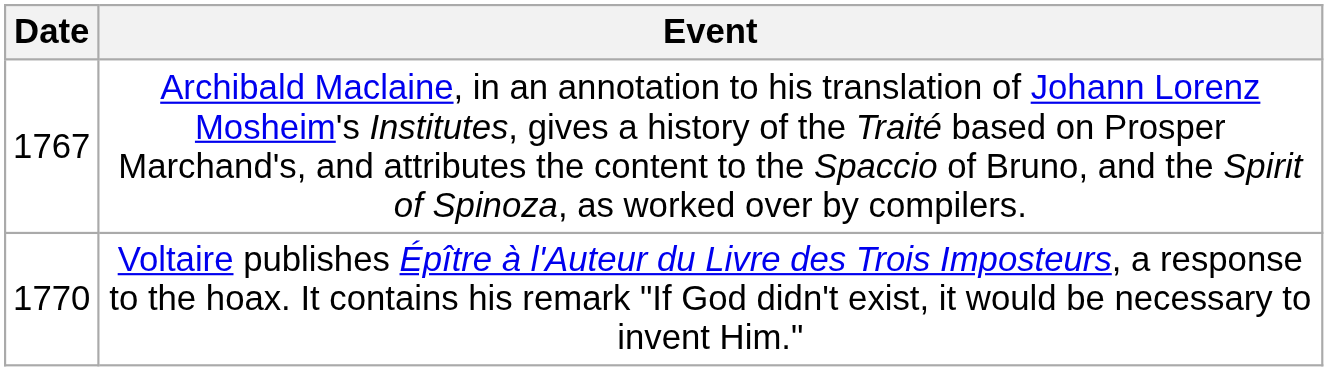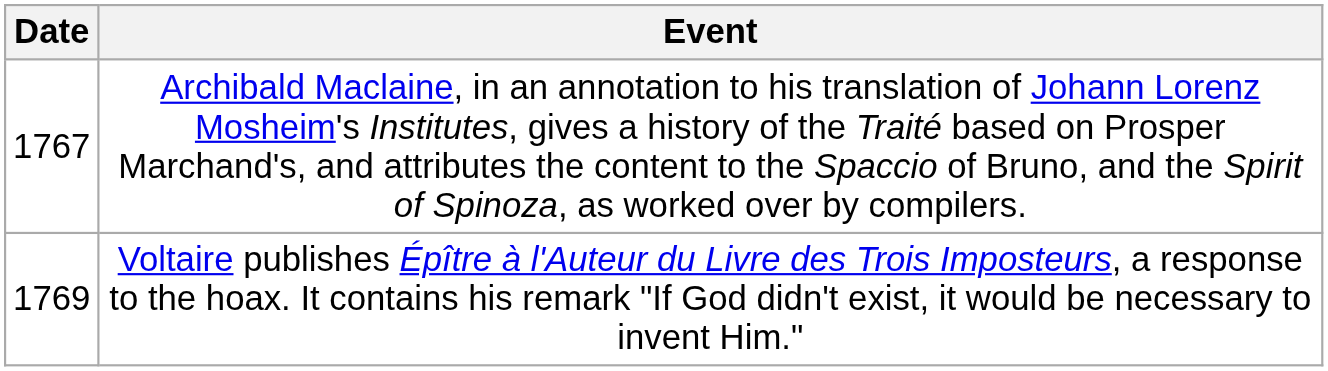(52, 298) 1770 -> (52, 298) 1769
